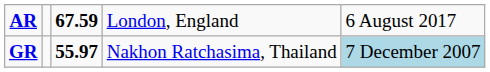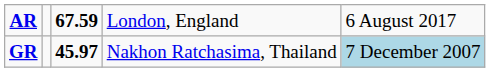(77, 51) 55.97 -> (77, 51) 45.97
